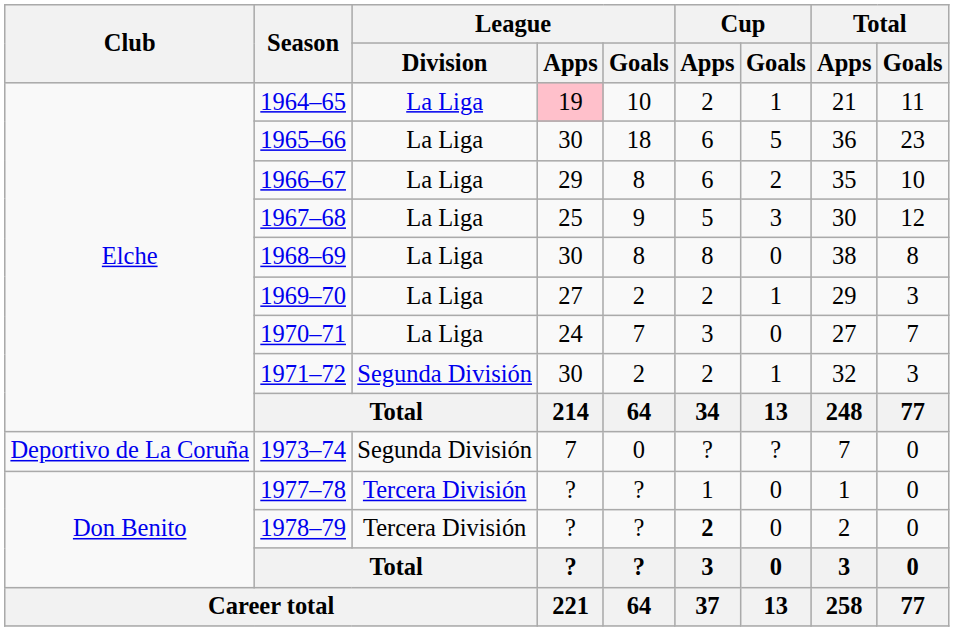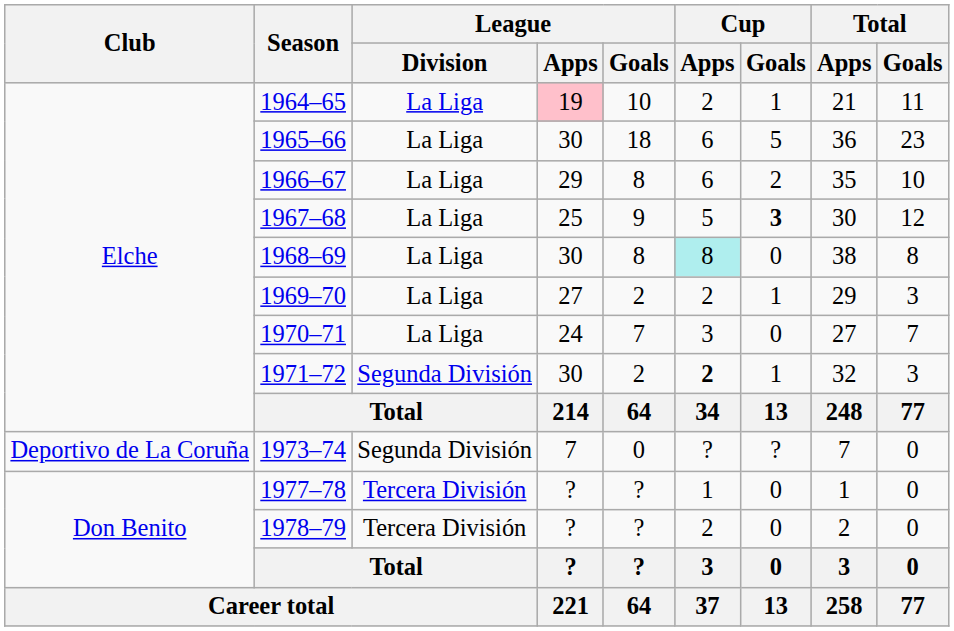(776, 218) normal -> (776, 218) bold
(707, 256) no background -> (707, 256) paleturquoise background
(707, 373) normal -> (707, 373) bold
(707, 528) bold -> (707, 528) normal
